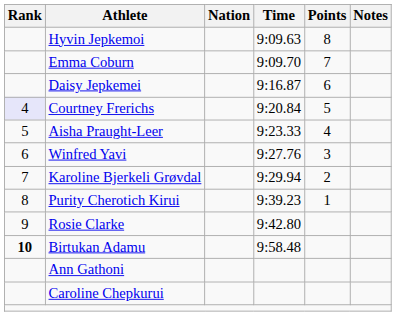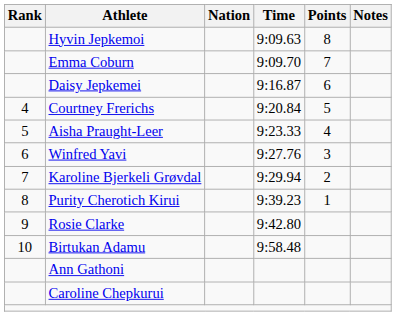(25, 108) lavender background -> (25, 108) no background
(25, 246) bold -> (25, 246) normal
